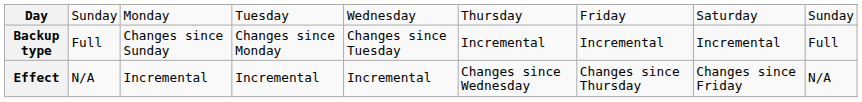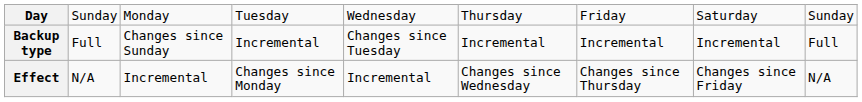(285, 43) Changes since Monday -> (277, 43) Incremental
(277, 78) Incremental -> (285, 78) Changes since Monday
